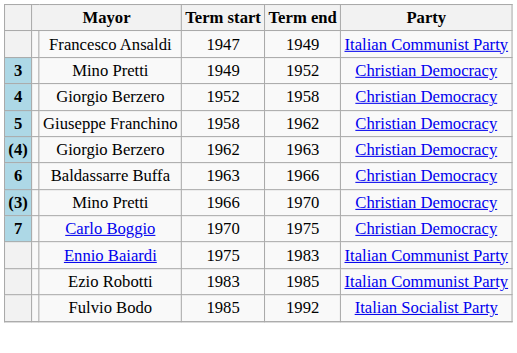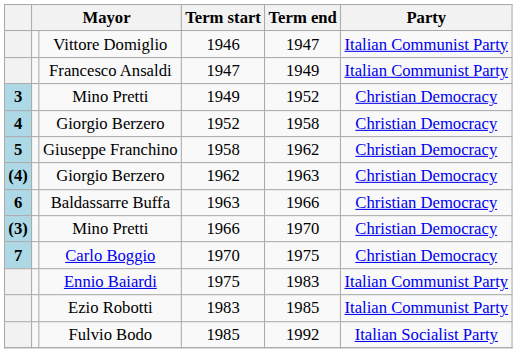+ row: (223, 44)
